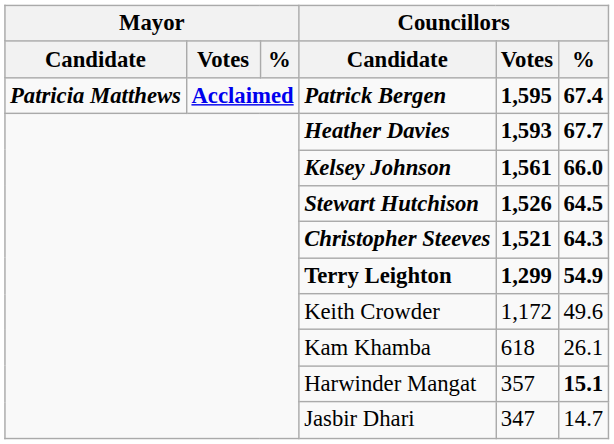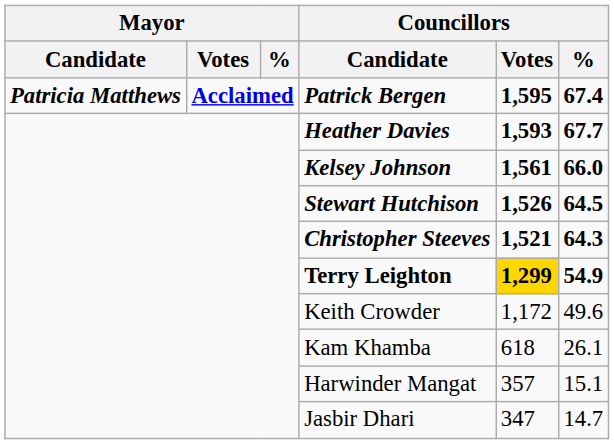(526, 275) no background -> (526, 275) gold background
(583, 383) bold -> (583, 383) normal
